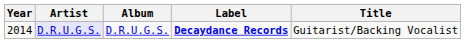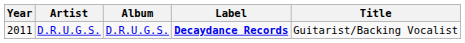(20, 30) 2014 -> (20, 30) 2011
(69, 30) lavender background -> (69, 30) no background
